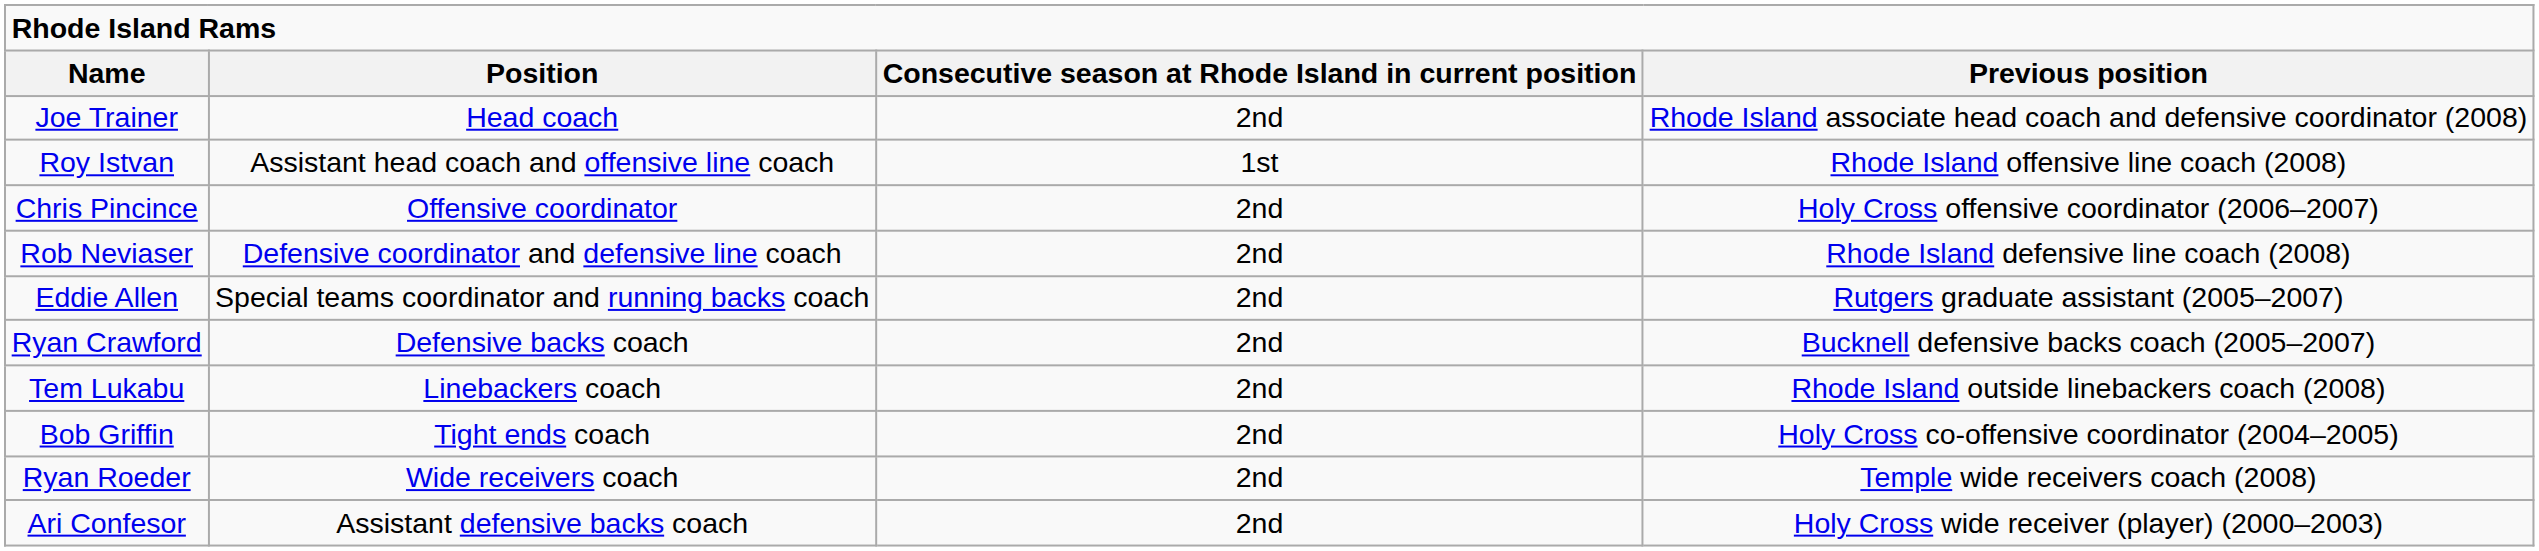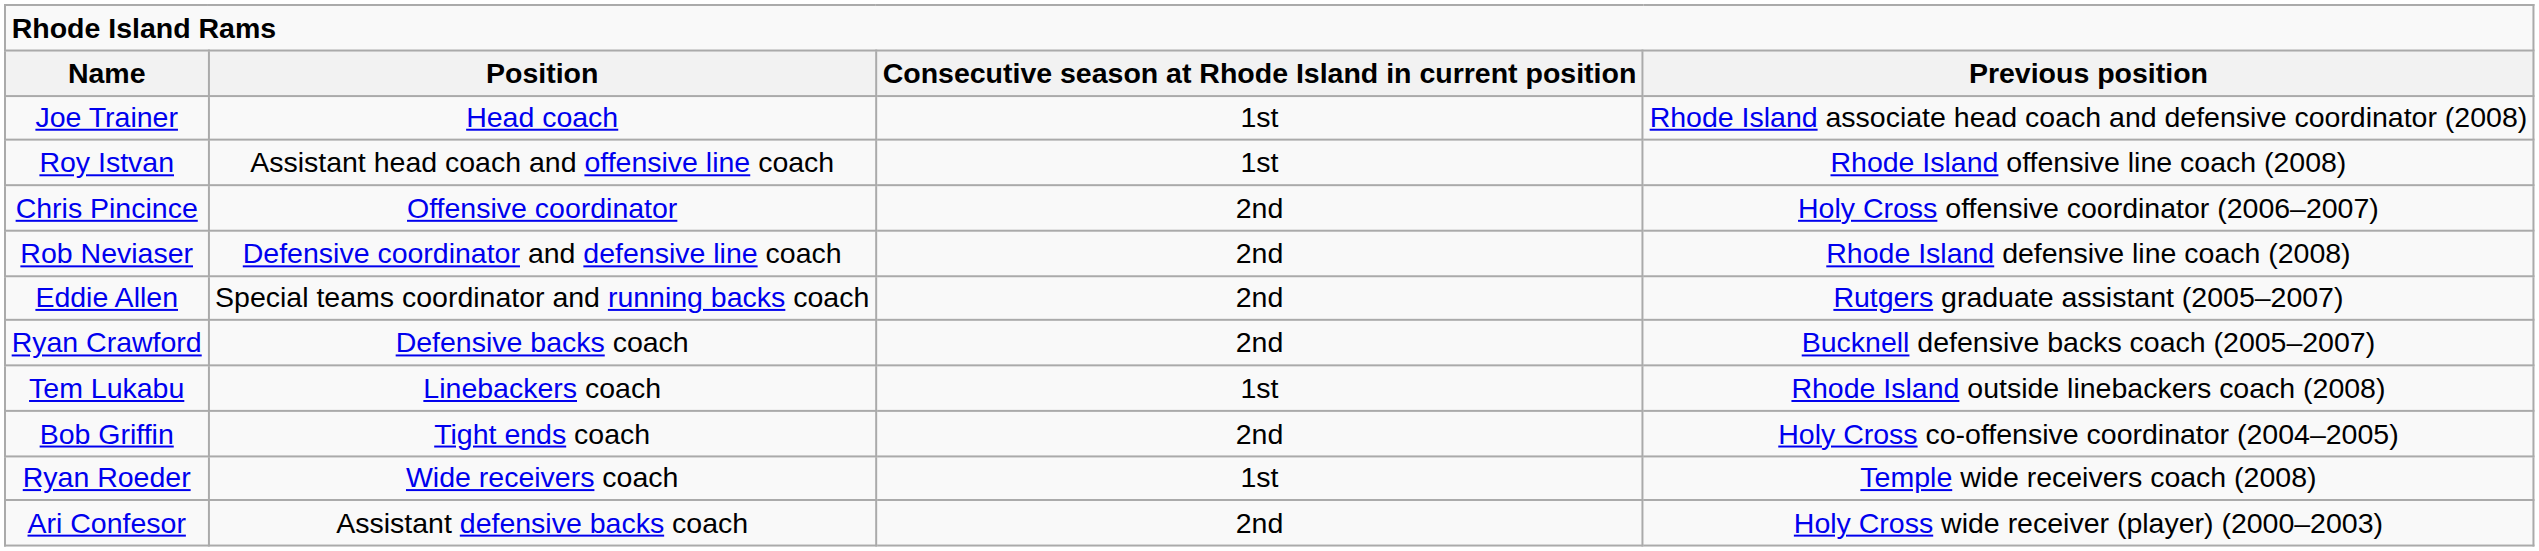(1259, 118) 2nd -> (1259, 118) 1st
(1259, 388) 2nd -> (1259, 388) 1st
(1259, 478) 2nd -> (1259, 478) 1st
